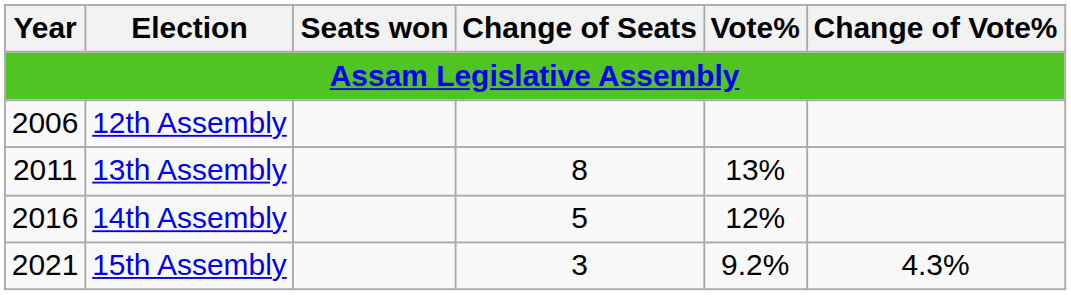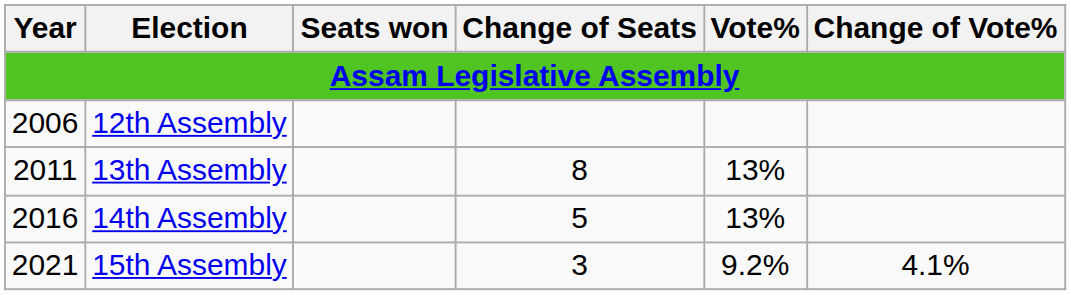(755, 218) 12% -> (755, 218) 13%
(935, 265) 4.3% -> (935, 265) 4.1%
